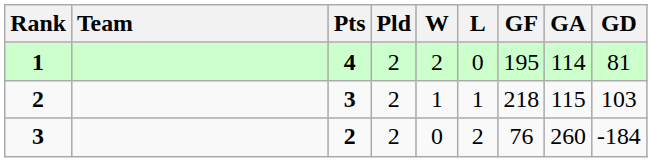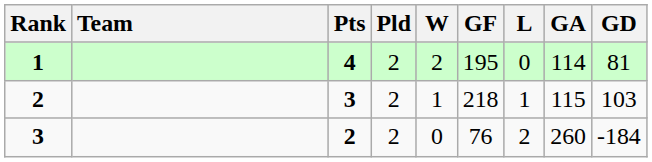columns swapped: (478, 23) <-> (521, 23)
